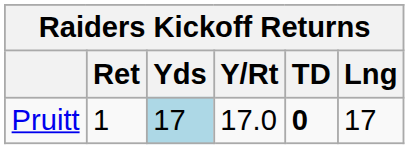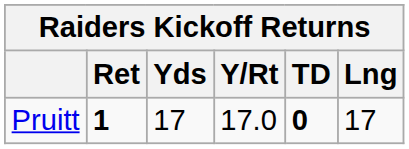(101, 119) normal -> (101, 119) bold
(170, 119) lightblue background -> (170, 119) no background
